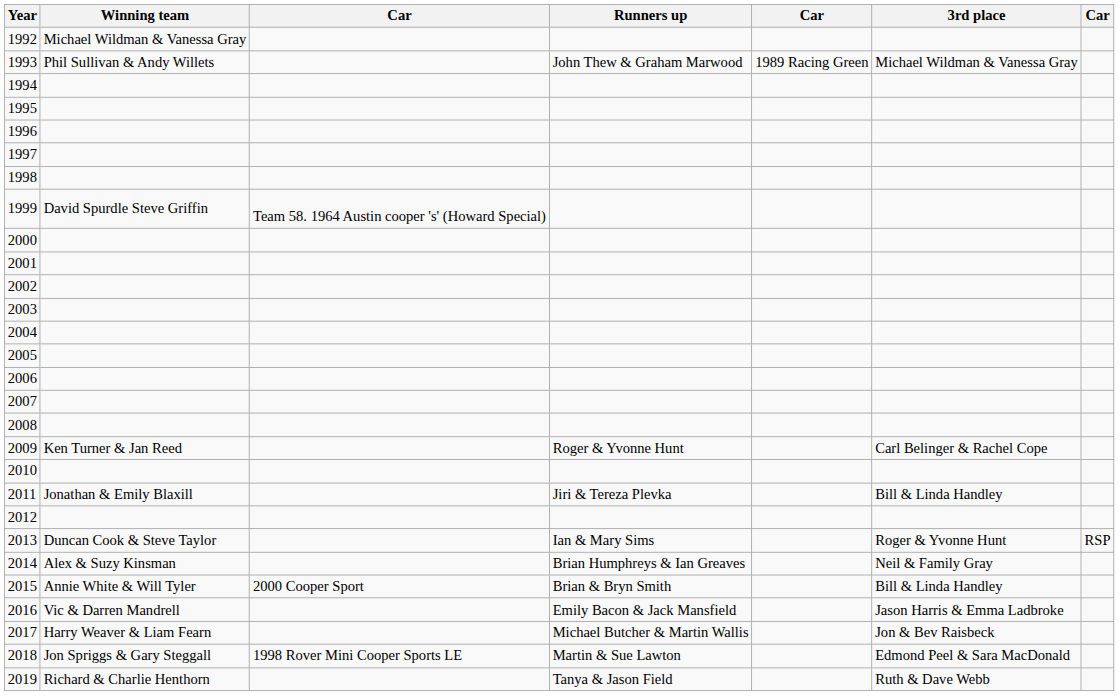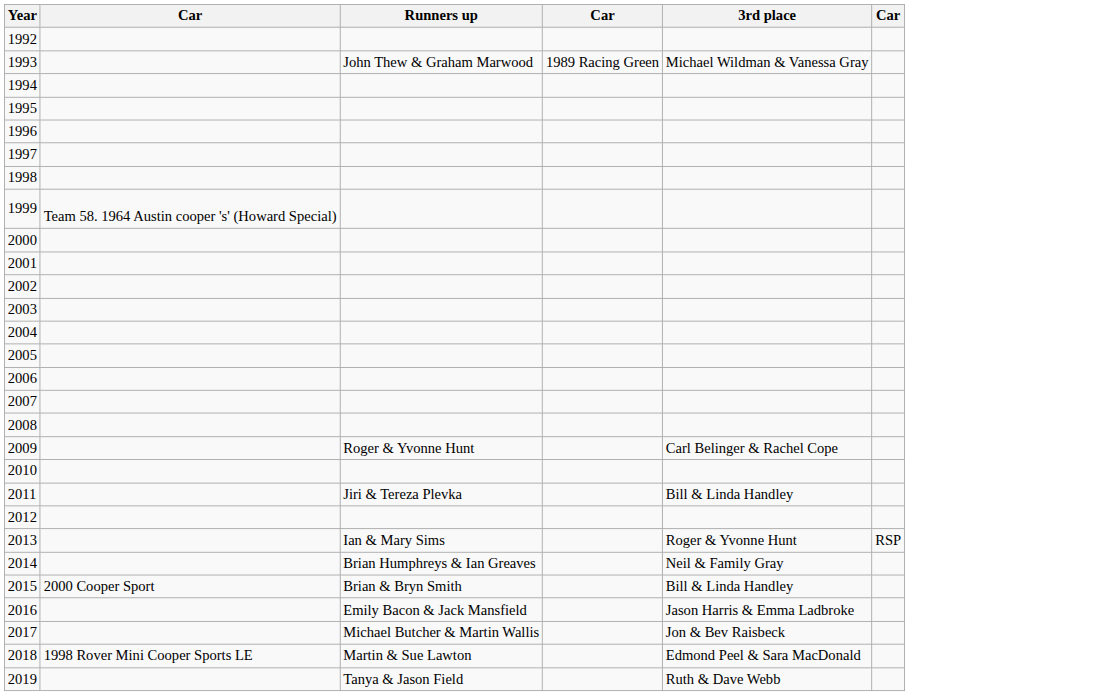- column: (145, 16)
